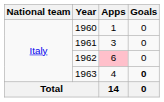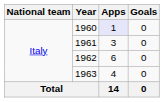(113, 27) no background -> (113, 27) lavender background
(113, 58) pink background -> (113, 58) no background
(144, 74) bold -> (144, 74) normal
